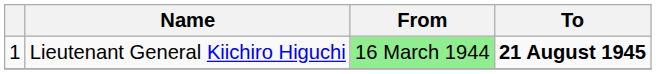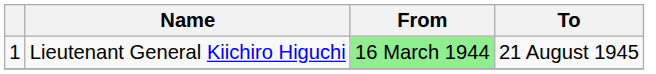(572, 52) bold -> (569, 52) normal
